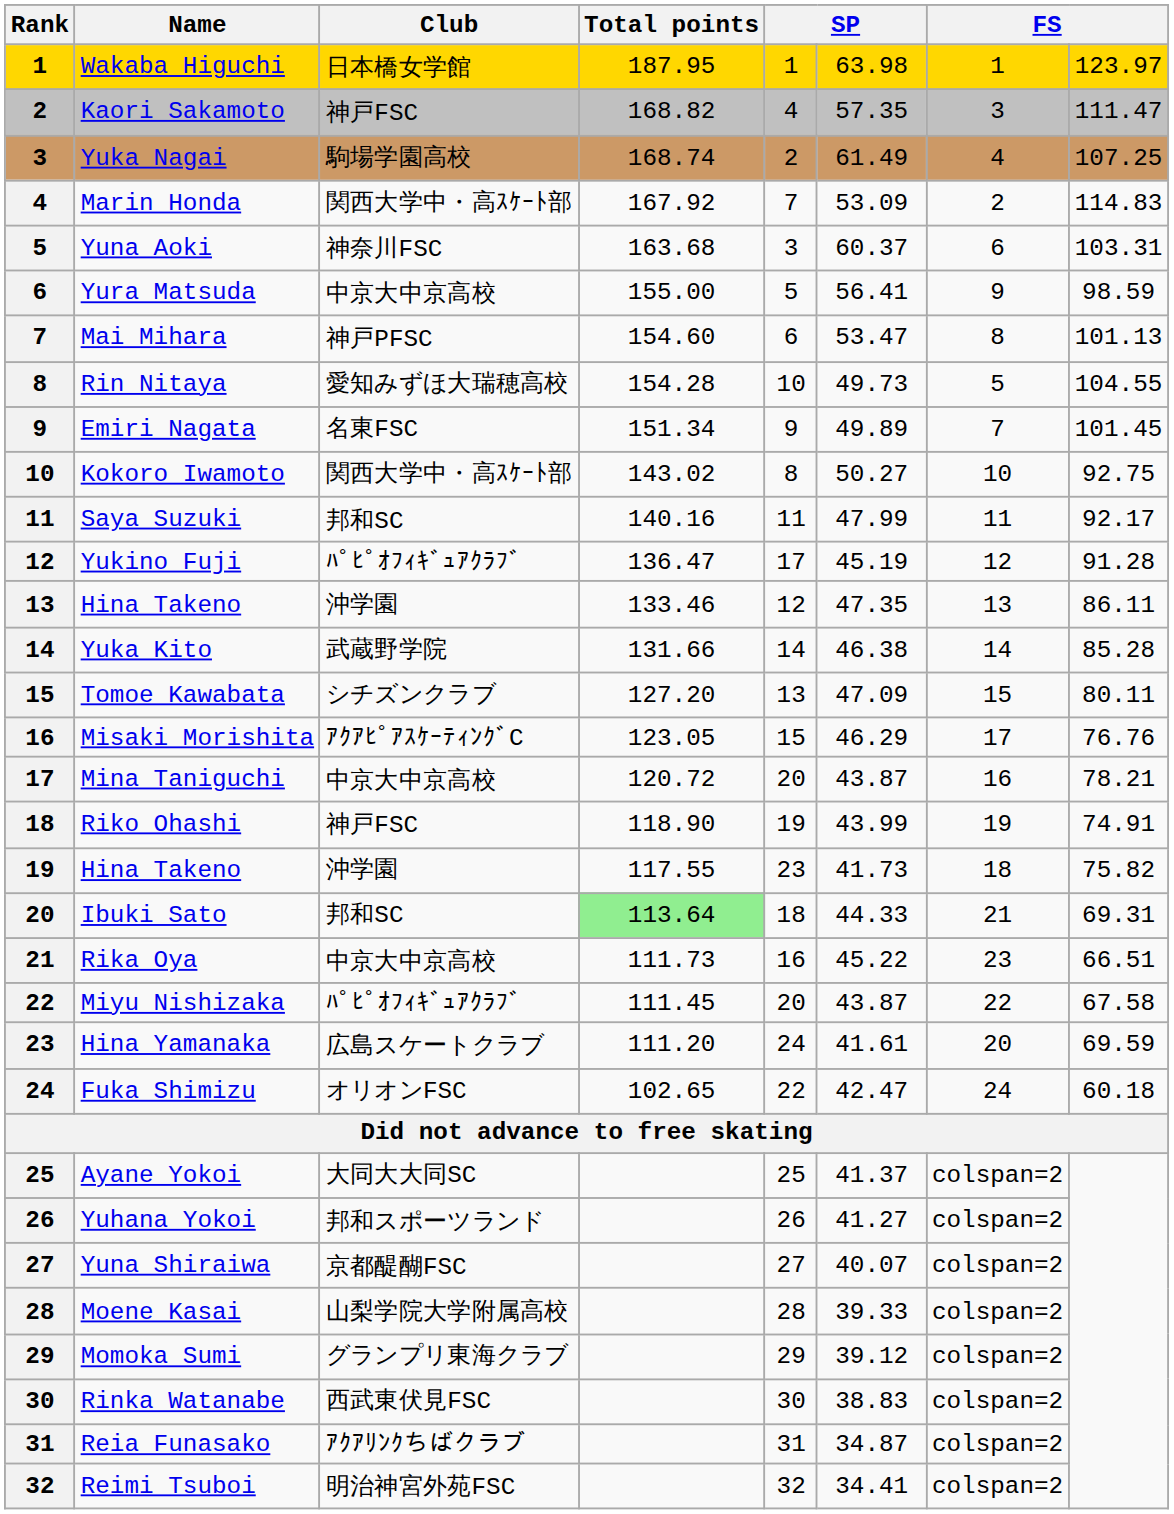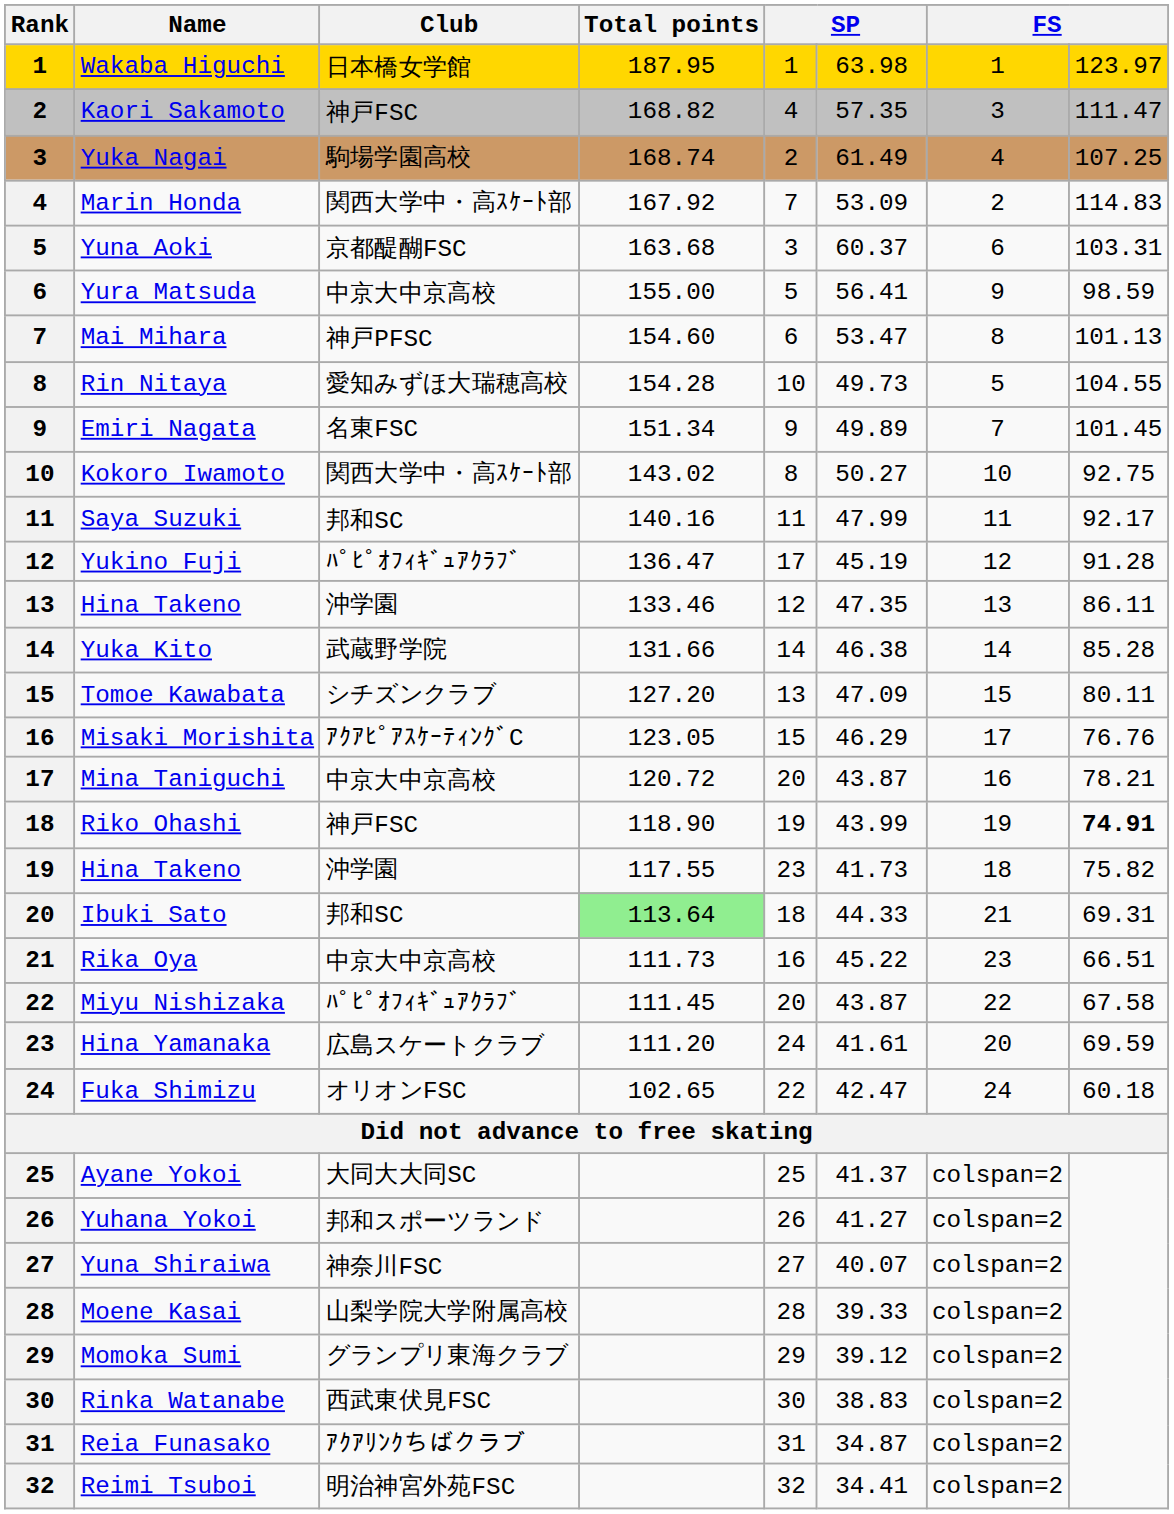(384, 249) 神奈川FSC -> (396, 249) 京都醍醐FSC
(1119, 825) normal -> (1119, 825) bold
(396, 1267) 京都醍醐FSC -> (384, 1267) 神奈川FSC
